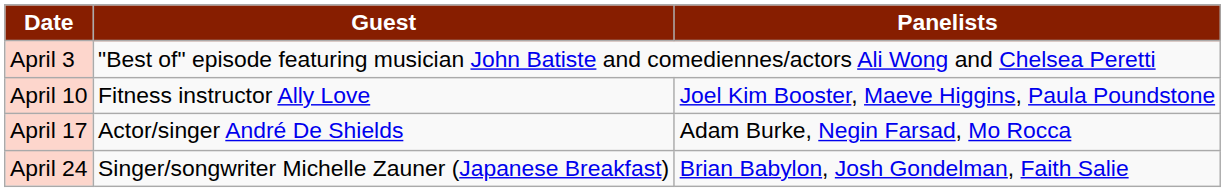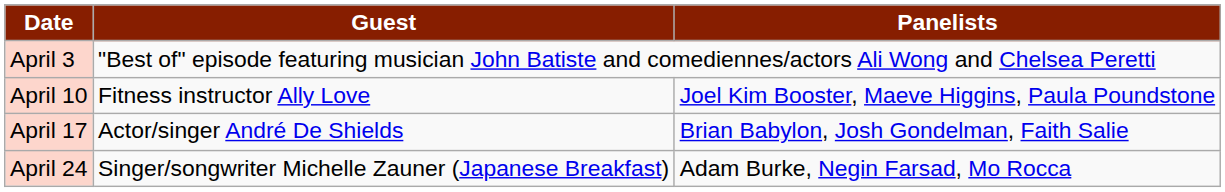(875, 131) Adam Burke, Negin Farsad, Mo Rocca -> (904, 131) Brian Babylon, Josh Gondelman, Faith Salie
(904, 167) Brian Babylon, Josh Gondelman, Faith Salie -> (875, 167) Adam Burke, Negin Farsad, Mo Rocca
